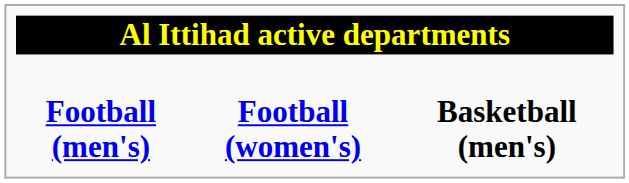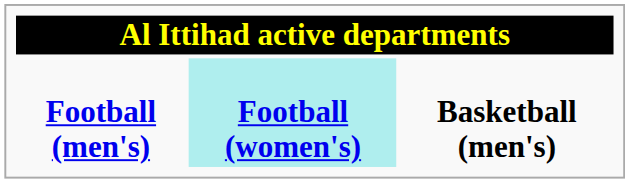(293, 129) no background -> (293, 129) paleturquoise background
